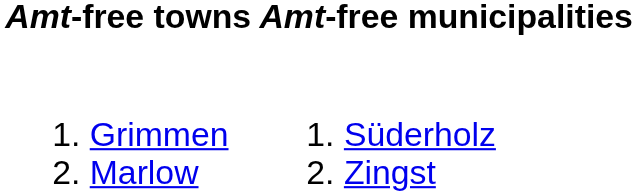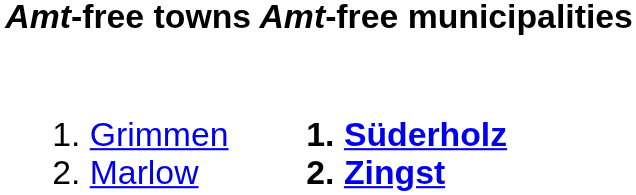(446, 154) normal -> (446, 154) bold
